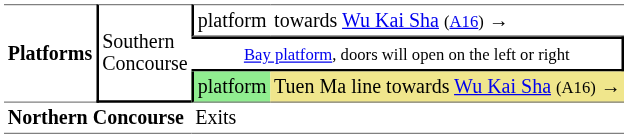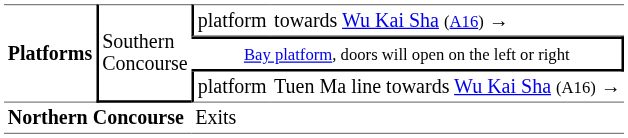(232, 86) lightgreen background -> (232, 86) no background
(447, 86) khaki background -> (447, 86) no background
